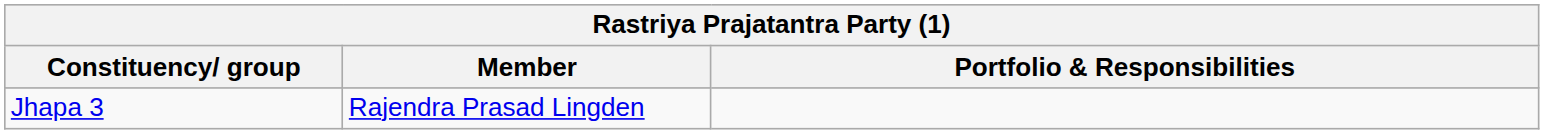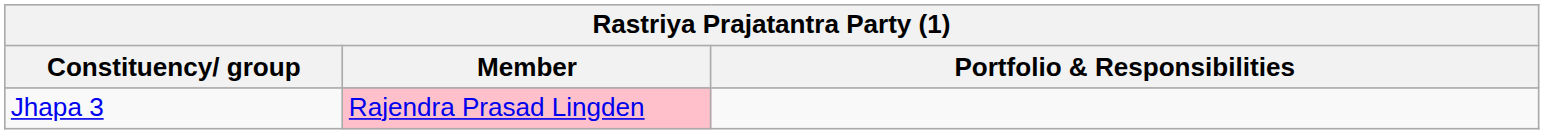(497, 107) no background -> (497, 107) pink background
